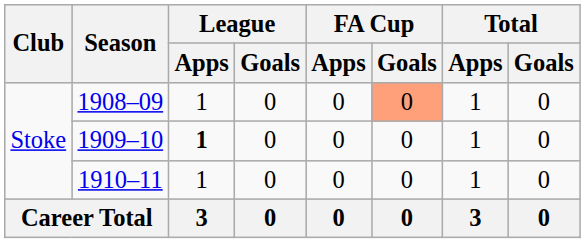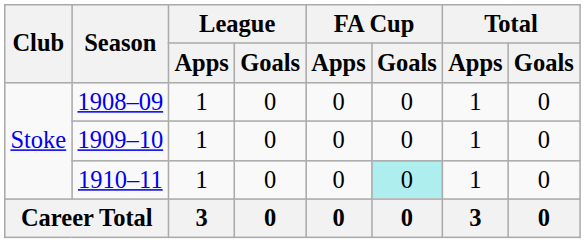(407, 101) lightsalmon background -> (407, 101) no background
(202, 140) bold -> (202, 140) normal
(407, 179) no background -> (407, 179) paleturquoise background
